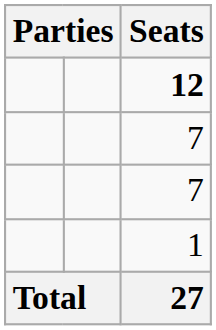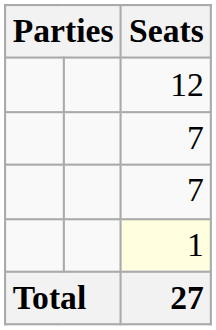(187, 84) bold -> (187, 84) normal
(195, 244) no background -> (195, 244) lightyellow background
